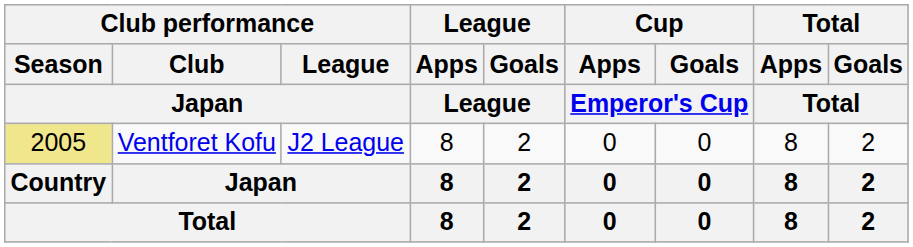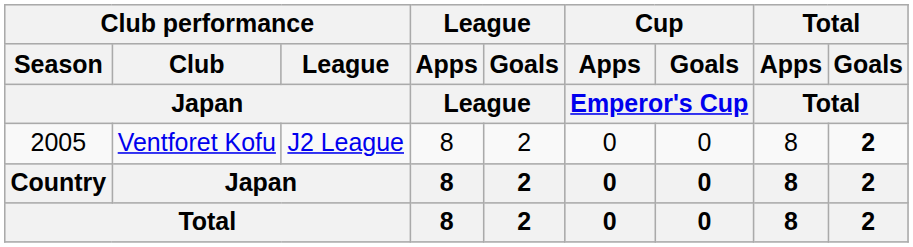(58, 143) khaki background -> (58, 143) no background
(868, 143) normal -> (868, 143) bold
